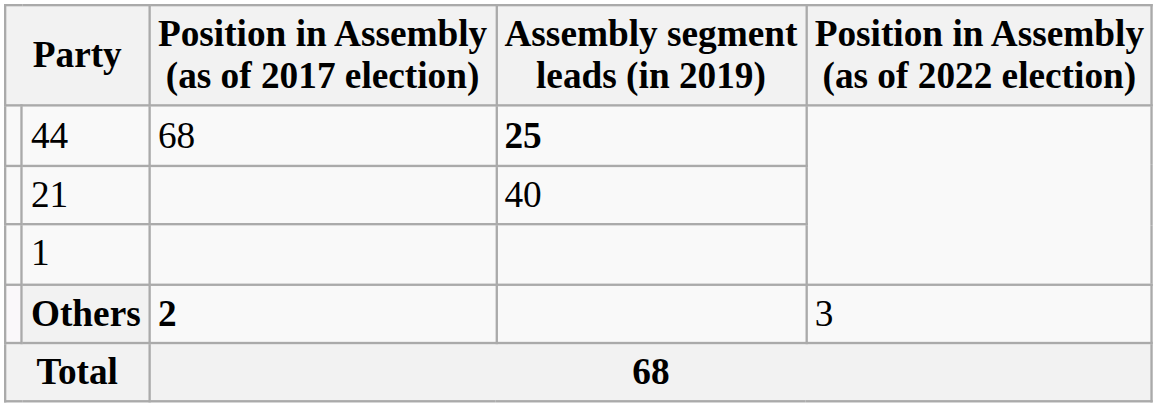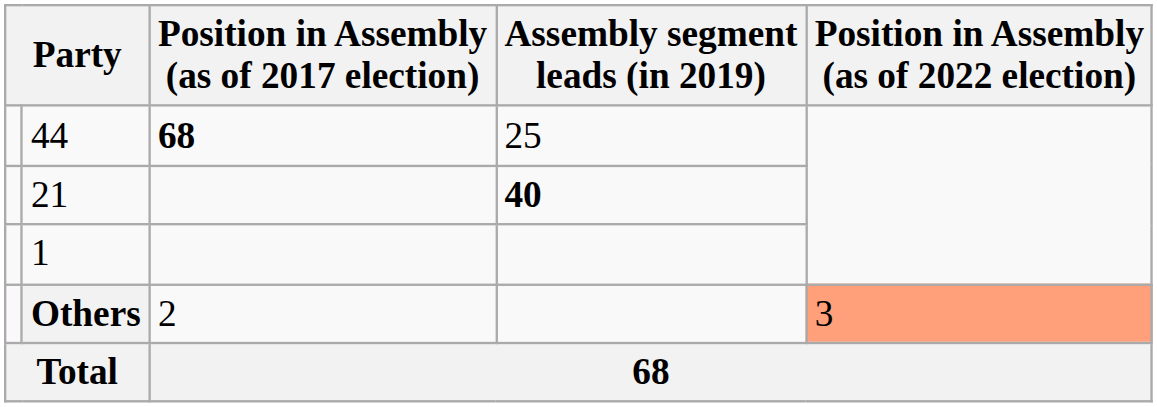(177, 135) normal -> (177, 135) bold
(523, 135) bold -> (523, 135) normal
(523, 194) normal -> (523, 194) bold
(167, 312) bold -> (167, 312) normal
(824, 312) no background -> (824, 312) lightsalmon background
